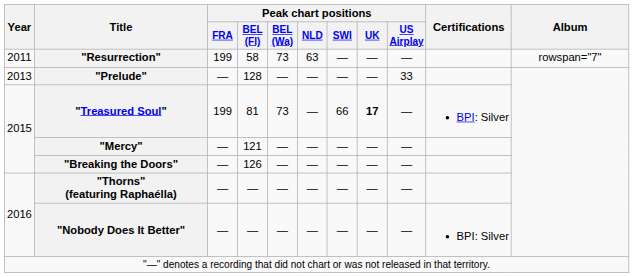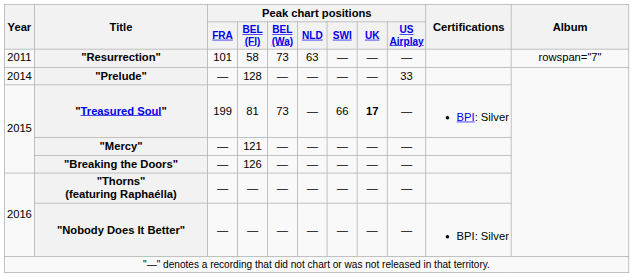(223, 58) 199 -> (223, 58) 101
(19, 76) 2013 -> (19, 76) 2014
